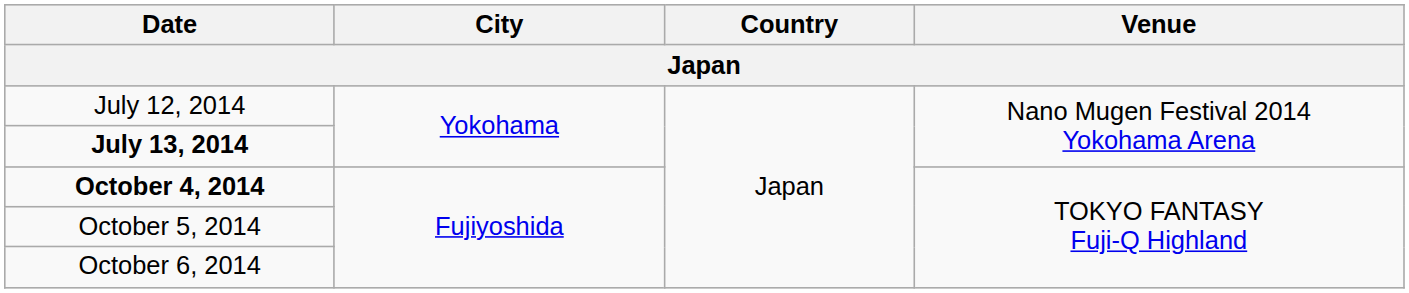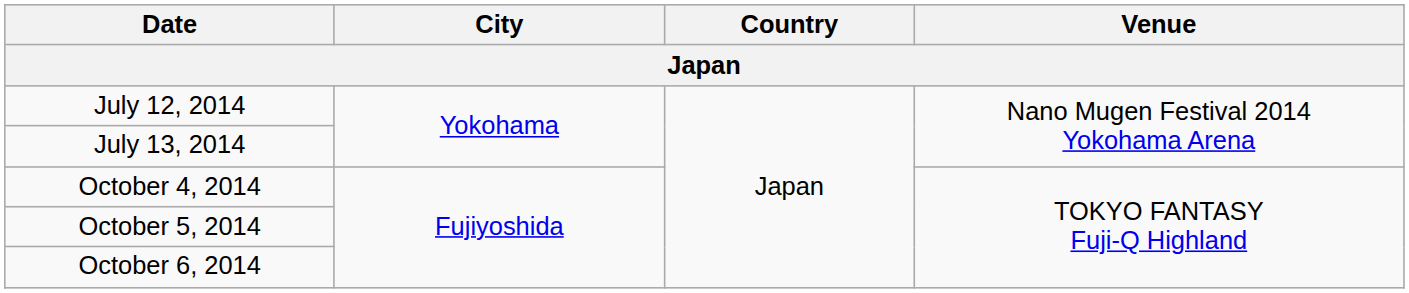(170, 145) bold -> (170, 145) normal
(170, 186) bold -> (170, 186) normal
